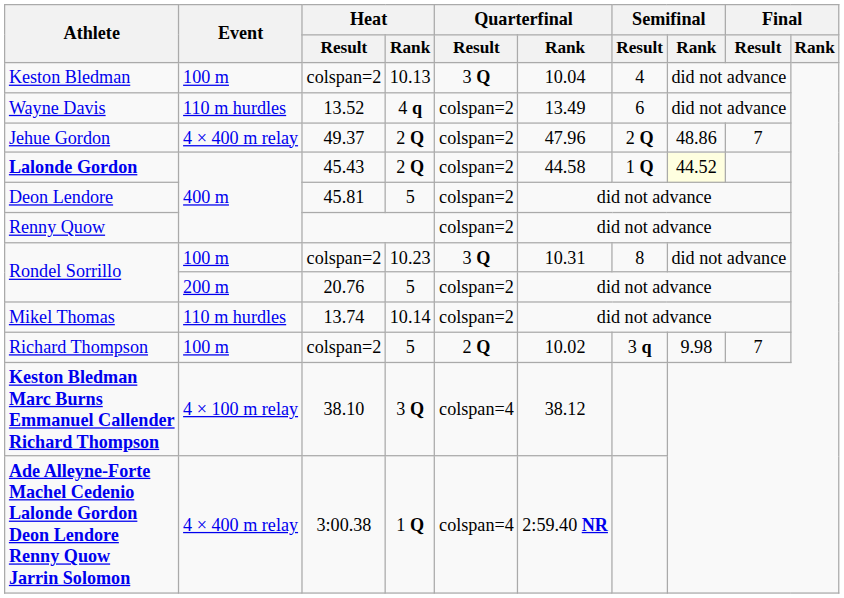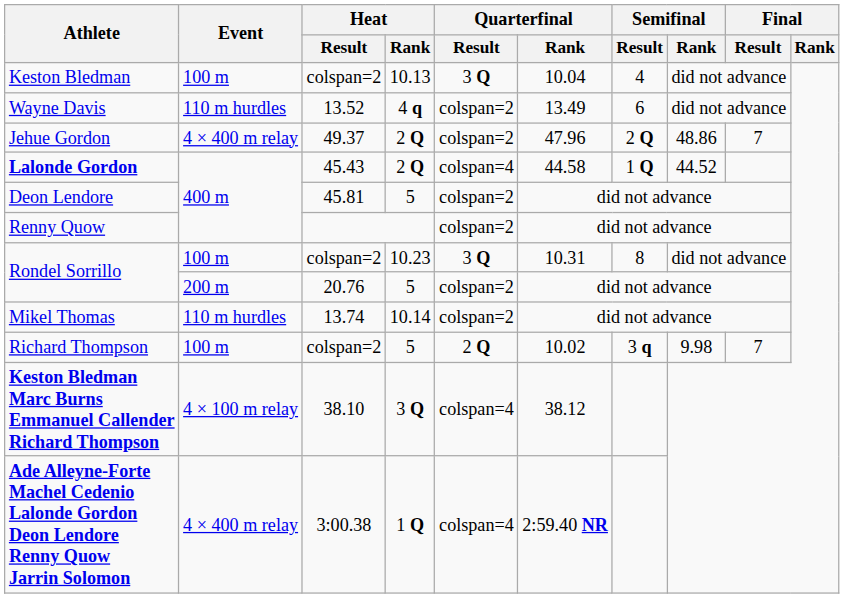(476, 167) colspan=2 -> (476, 167) colspan=4
(696, 167) lightyellow background -> (696, 167) no background
